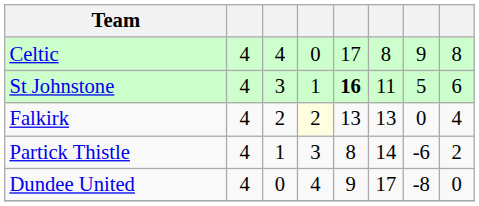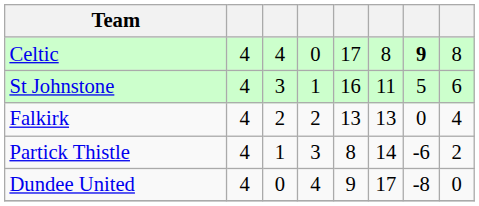(421, 53) normal -> (421, 53) bold
(351, 86) bold -> (351, 86) normal
(315, 119) lightyellow background -> (315, 119) no background
